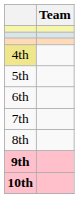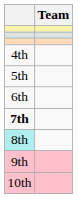(20, 55) khaki background -> (19, 55) no background
(20, 119) normal -> (19, 119) bold
(20, 140) no background -> (19, 140) paleturquoise background
(20, 161) bold -> (19, 161) normal
(20, 182) bold -> (19, 182) normal
